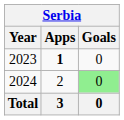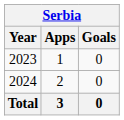(60, 59) bold -> (60, 59) normal
(99, 81) lightgreen background -> (99, 81) no background
